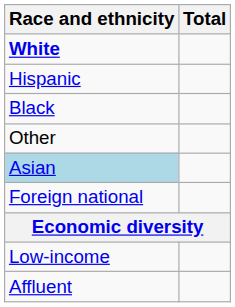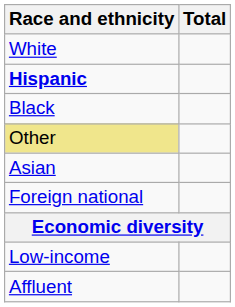(34, 49) bold -> (33, 49) normal
(45, 78) normal -> (48, 78) bold
(32, 138) no background -> (32, 138) khaki background
(32, 167) lightblue background -> (32, 167) no background
